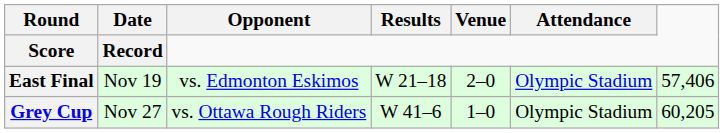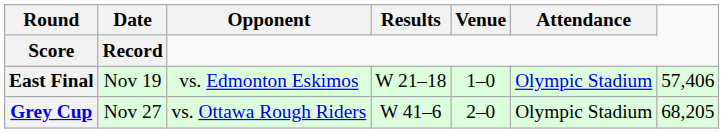(481, 81) 2–0 -> (481, 81) 1–0
(481, 111) 1–0 -> (481, 111) 2–0
(688, 111) 60,205 -> (688, 111) 68,205
